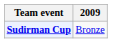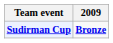(90, 29) normal -> (91, 29) bold
